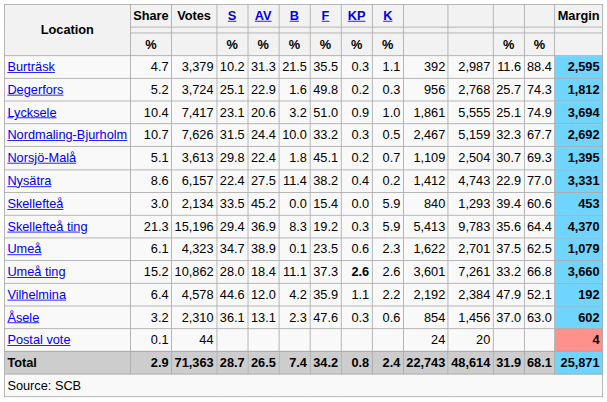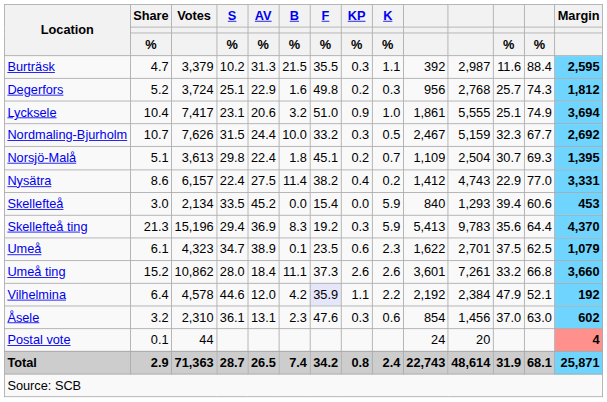(360, 272) bold -> (360, 272) normal
(326, 294) no background -> (326, 294) lavender background
